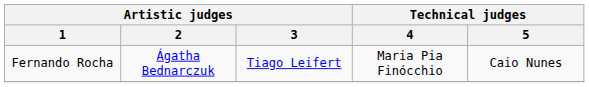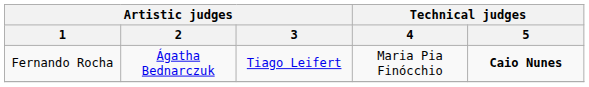(526, 63) normal -> (526, 63) bold
